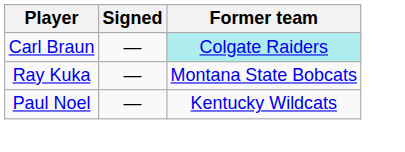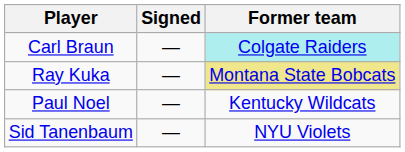(264, 75) no background -> (302, 75) khaki background
+ row: (71, 132)
